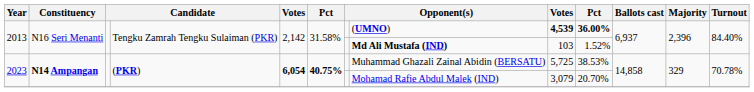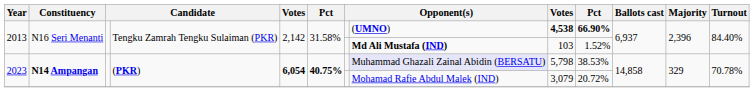(562, 29) 4,539 -> (562, 29) 4,538
(594, 29) 36.00% -> (594, 29) 66.90%
(449, 62) no background -> (449, 62) lavender background
(562, 62) 5,725 -> (562, 62) 5,798
(593, 78) 20.70% -> (593, 78) 20.72%
